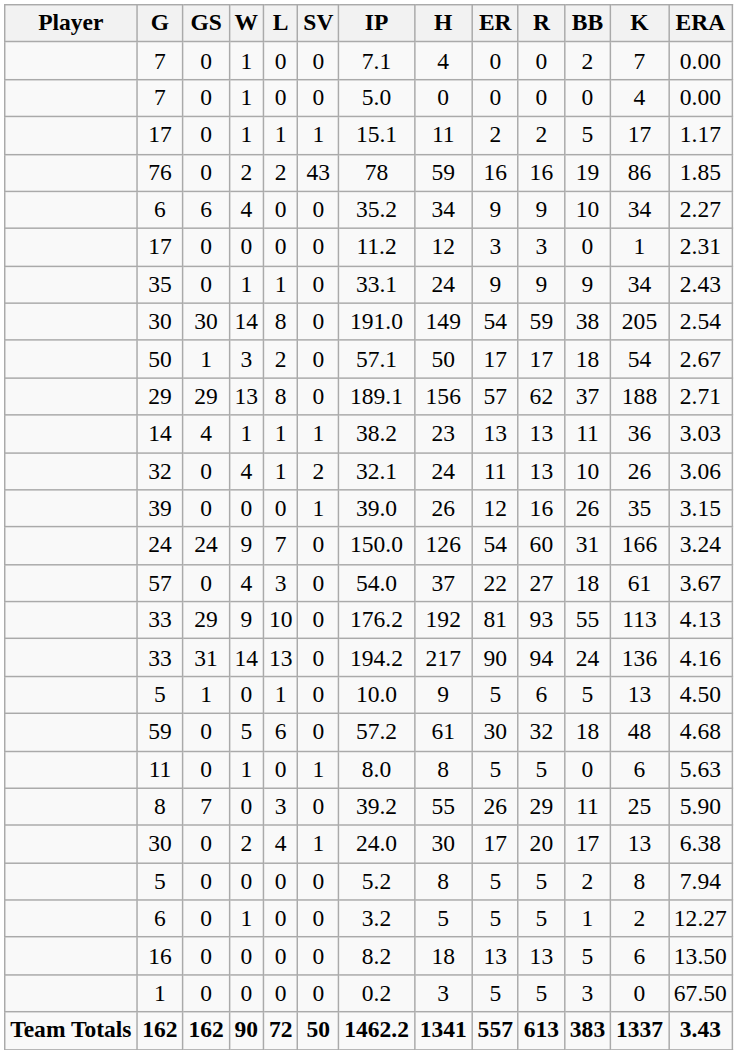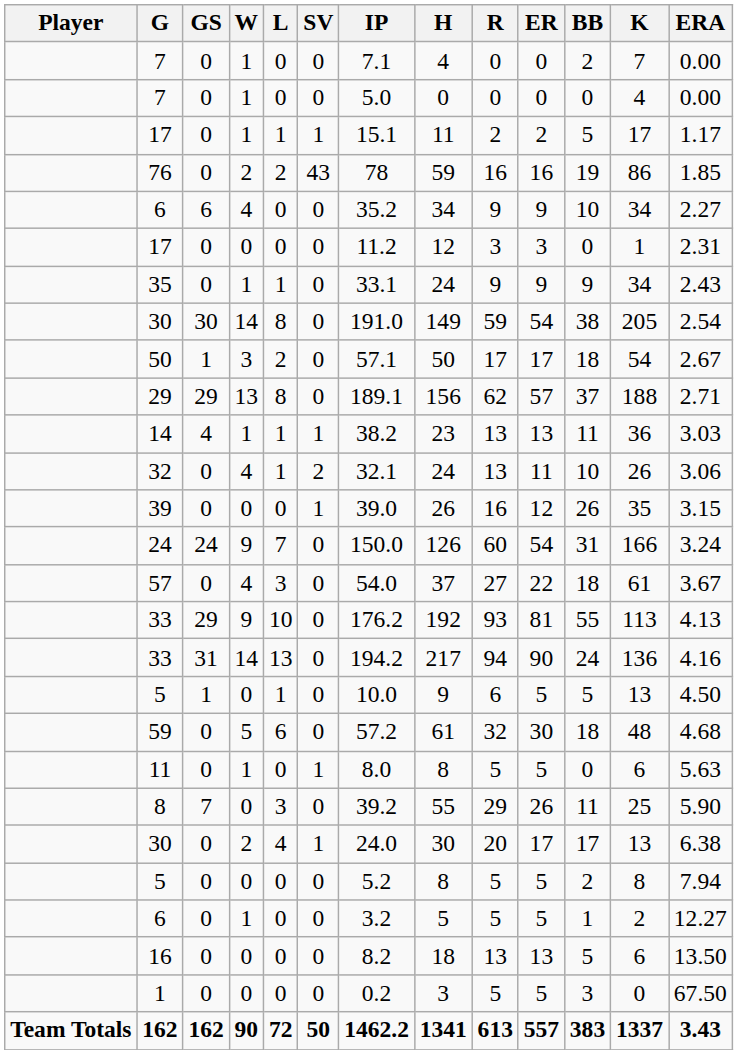columns swapped: (541, 23) <-> (495, 23)
